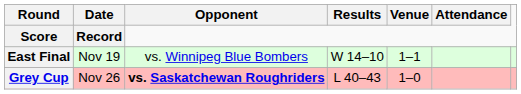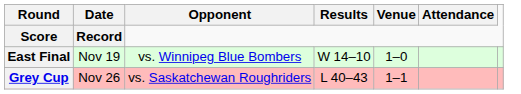(409, 57) 1–1 -> (396, 57) 1–0
(226, 78) bold -> (220, 78) normal
(409, 78) 1–0 -> (396, 78) 1–1
